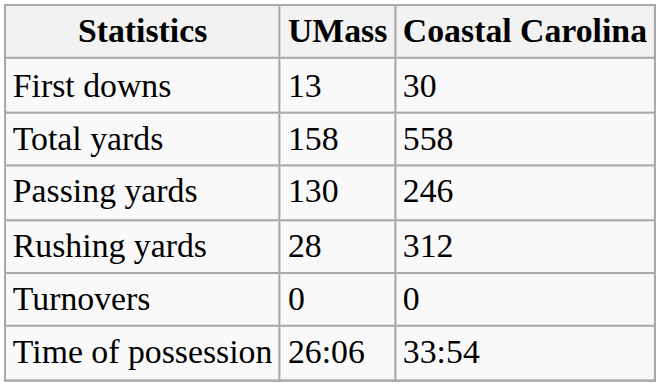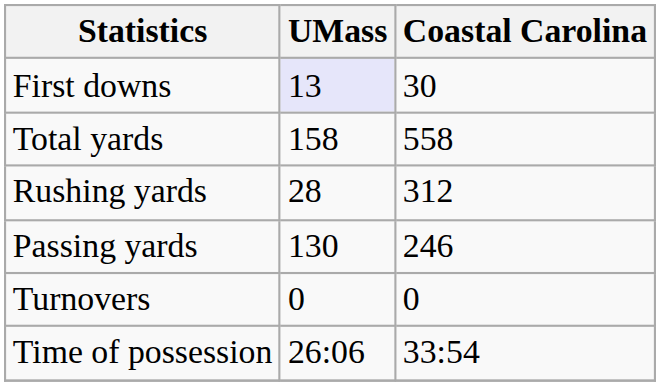(305, 84) no background -> (305, 84) lavender background
rows swapped: (110, 245) <-> (105, 191)
